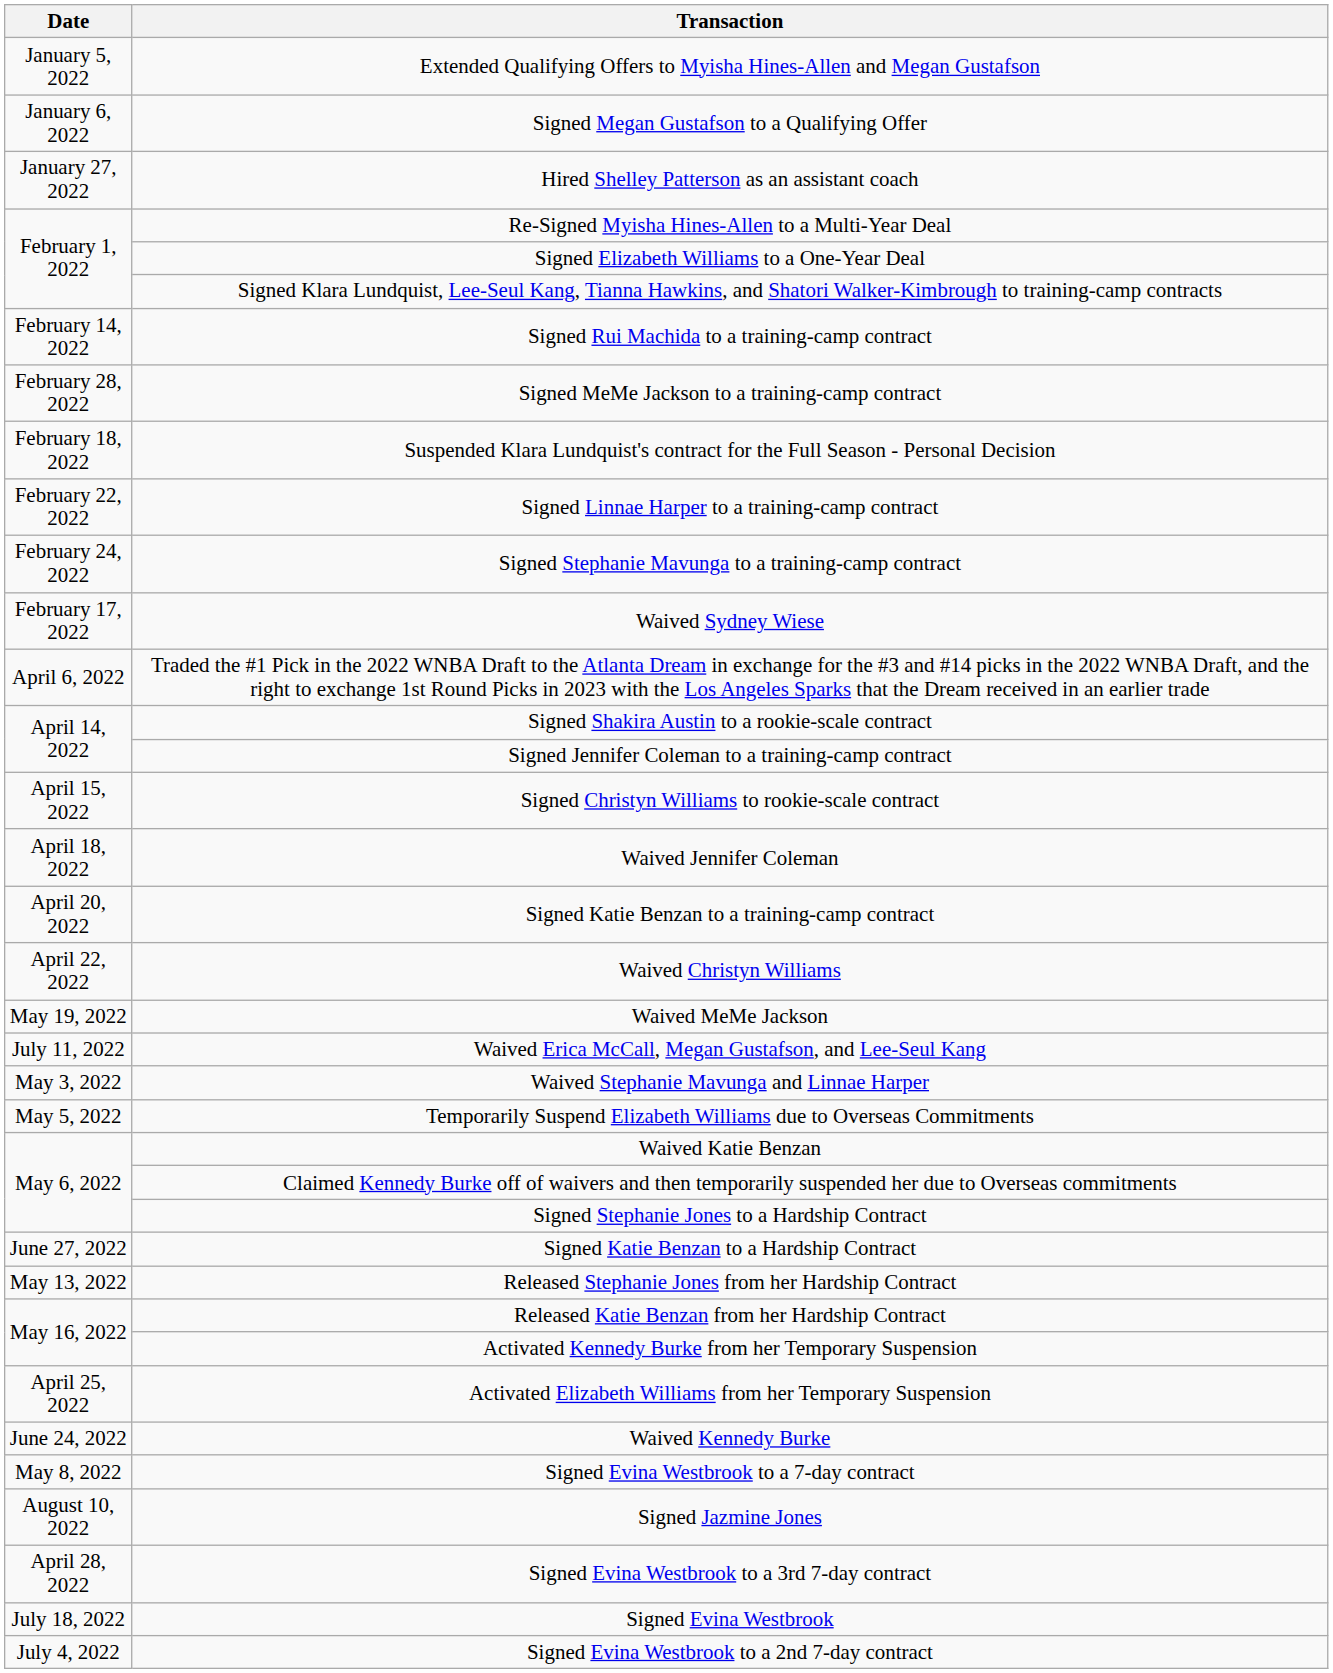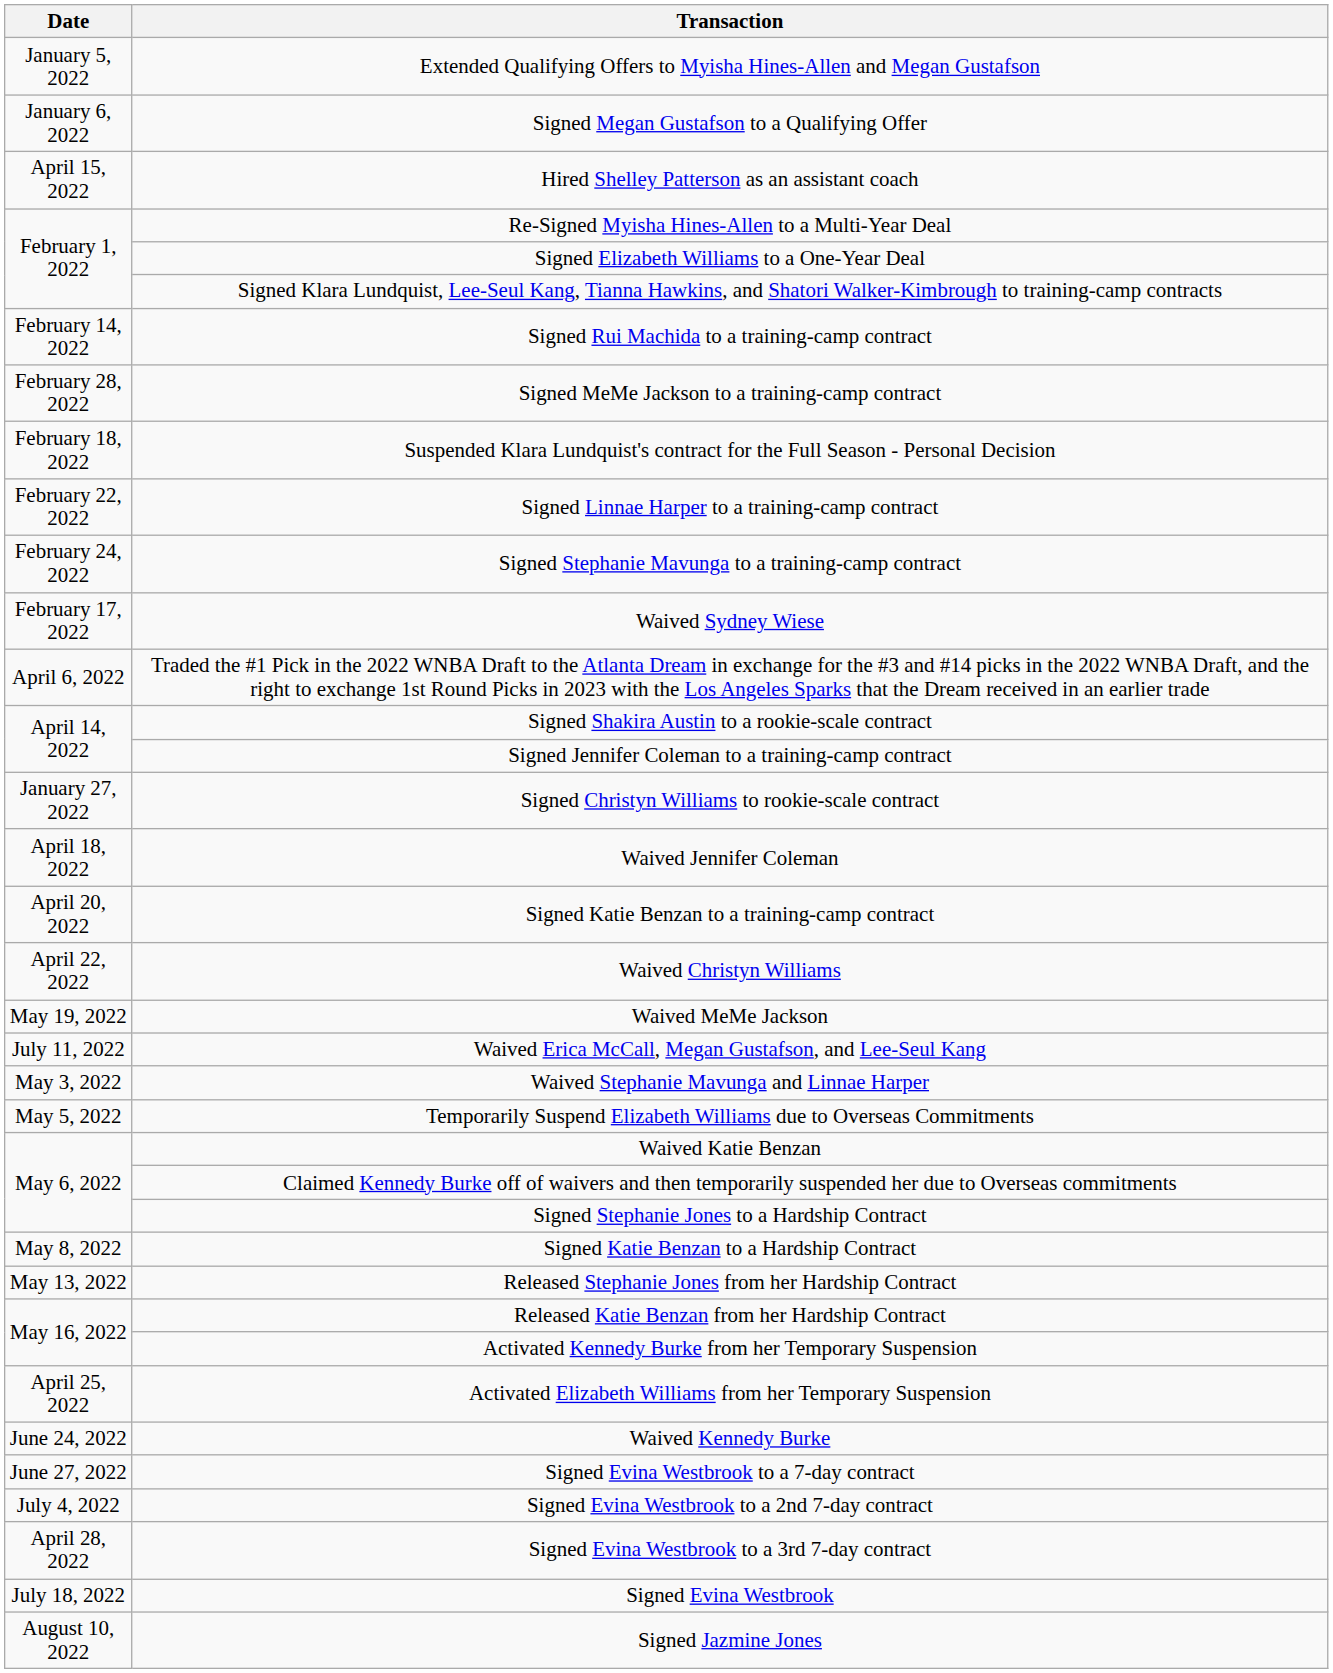(68, 179) January 27, 2022 -> (68, 179) April 15, 2022
(68, 800) April 15, 2022 -> (68, 800) January 27, 2022
(68, 1248) June 27, 2022 -> (68, 1248) May 8, 2022
(68, 1471) May 8, 2022 -> (68, 1471) June 27, 2022
rows swapped: (730, 1651) <-> (730, 1516)
